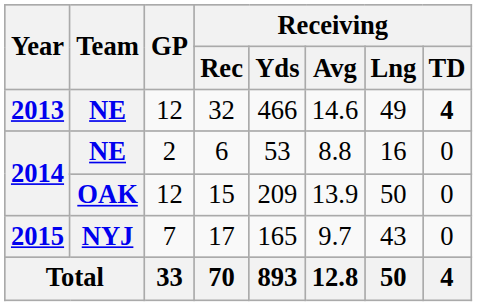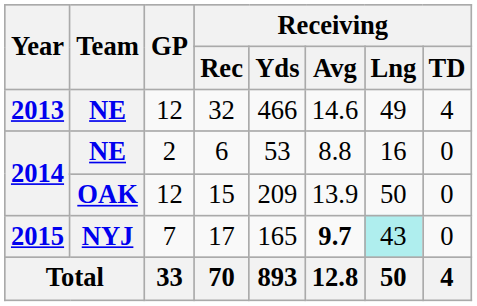(447, 109) bold -> (447, 109) normal
(335, 236) normal -> (335, 236) bold
(393, 236) no background -> (393, 236) paleturquoise background
